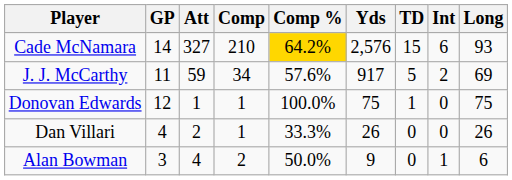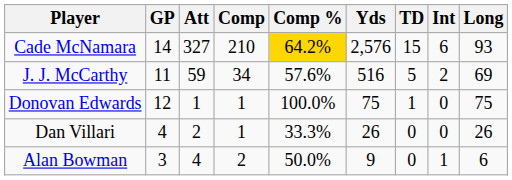(371, 75) 917 -> (371, 75) 516
